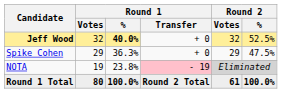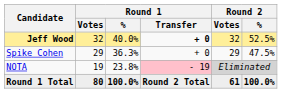(126, 39) bold -> (126, 39) normal
(202, 39) normal -> (202, 39) bold
